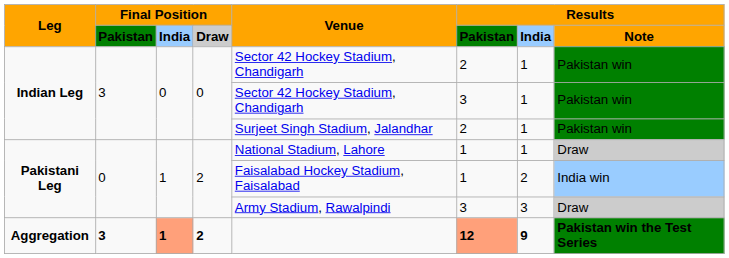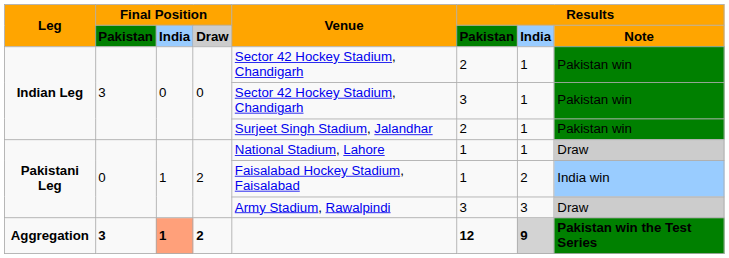(467, 235) lightsalmon background -> (467, 235) no background
(524, 235) no background -> (524, 235) lightgrey background
